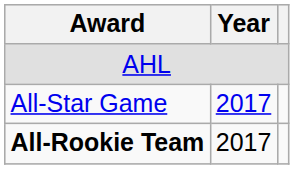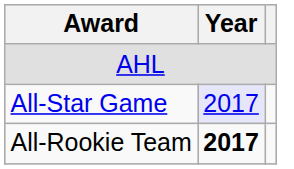(244, 103) no background -> (231, 103) lavender background
(107, 143) bold -> (101, 143) normal
(244, 143) normal -> (231, 143) bold
